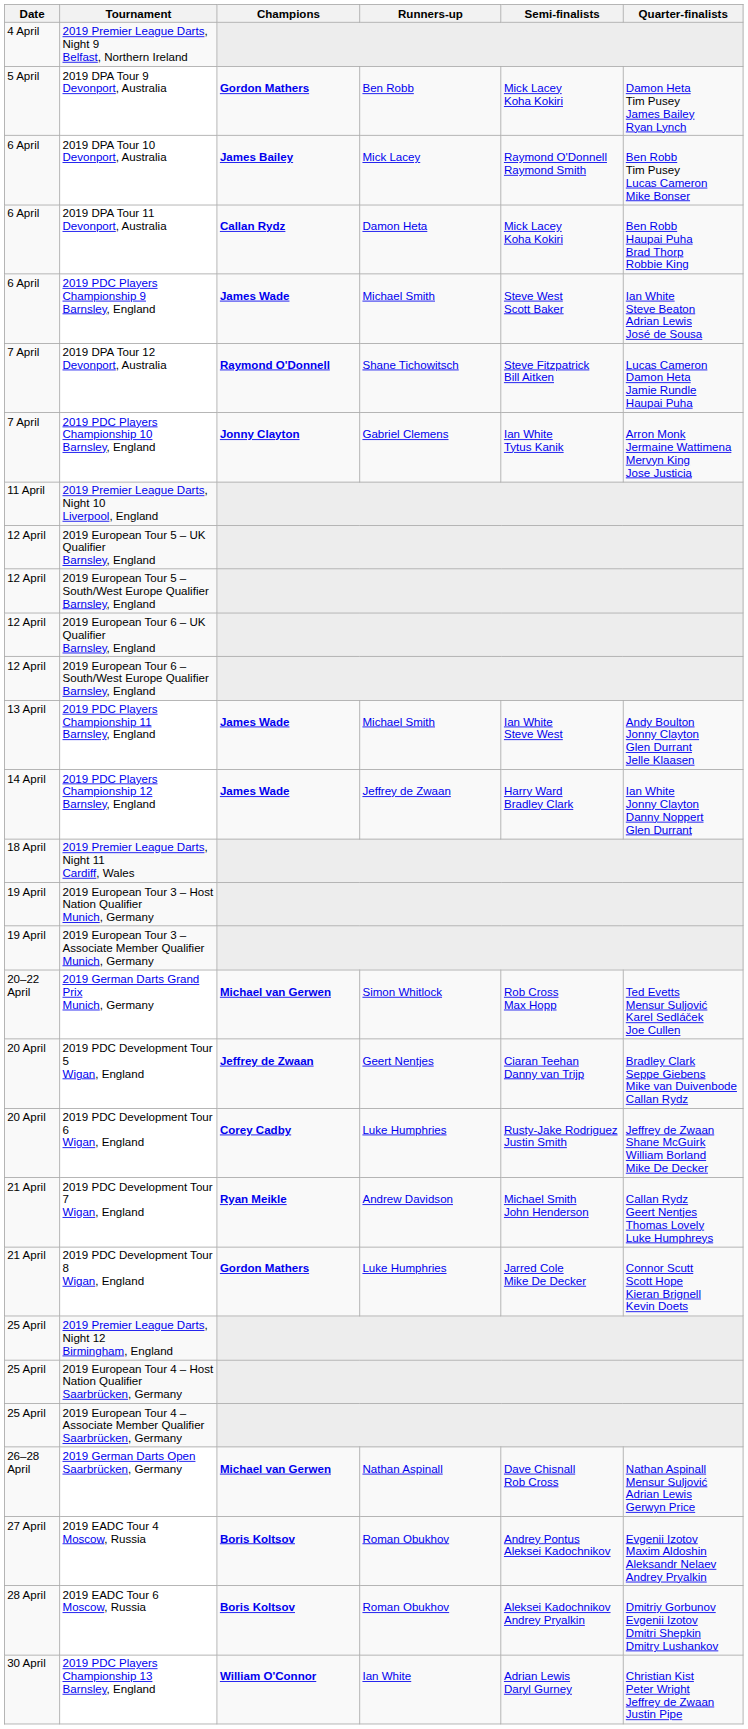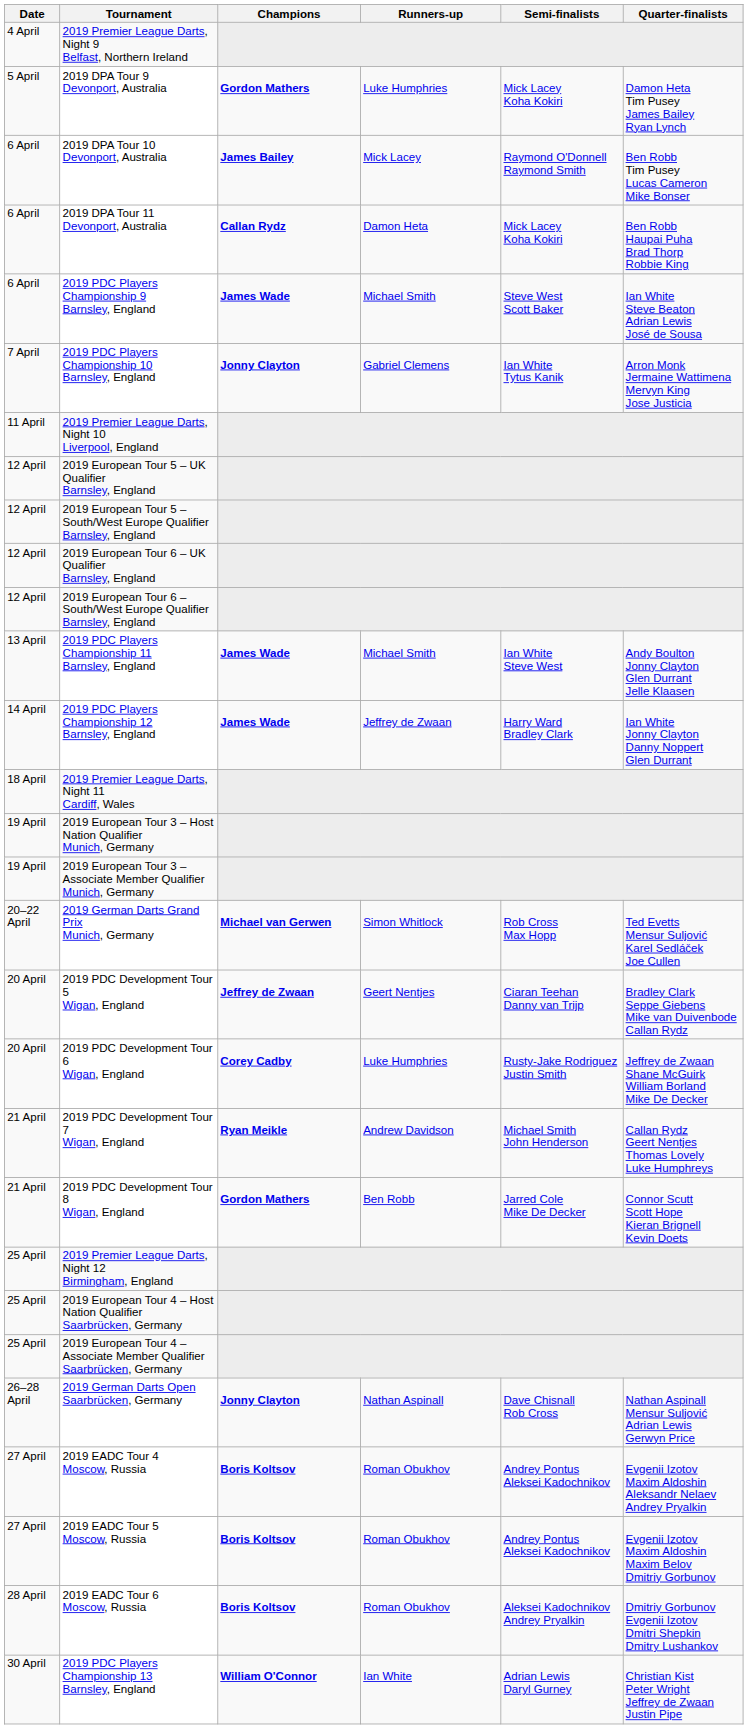(388, 88) Ben Robb -> (405, 88) Luke Humphries
- row: (115, 358)
(405, 1268) Luke Humphries -> (389, 1199) Ben Robb
(275, 1469) Michael van Gerwen -> (260, 1399) Jonny Clayton
+ row: (111, 1531)
